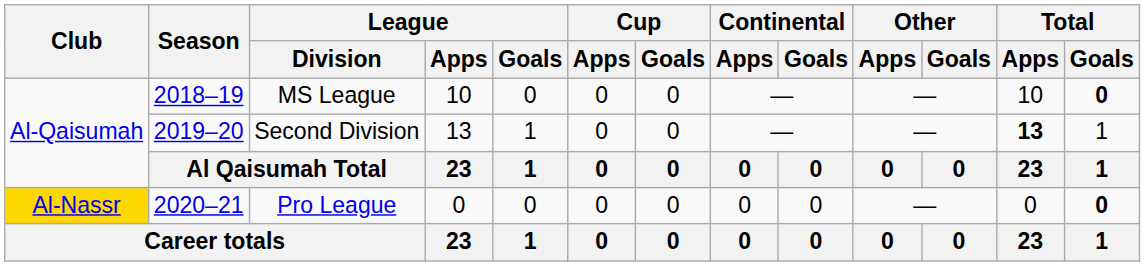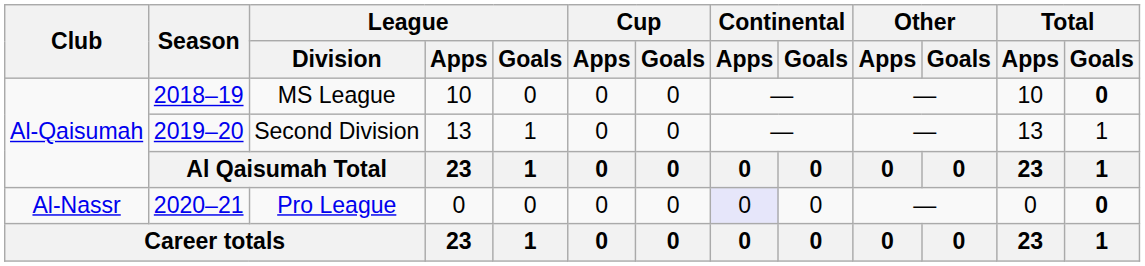(1030, 132) bold -> (1030, 132) normal
(77, 205) gold background -> (77, 205) no background
(745, 205) no background -> (745, 205) lavender background
